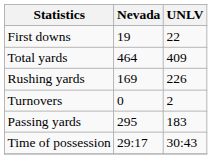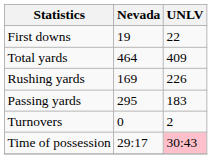rows swapped: (44, 121) <-> (35, 100)
(182, 143) no background -> (182, 143) pink background
